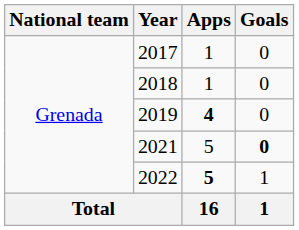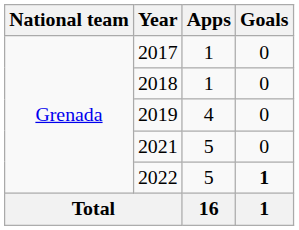(209, 114) bold -> (209, 114) normal
(264, 146) bold -> (264, 146) normal
(209, 177) bold -> (209, 177) normal
(264, 177) normal -> (264, 177) bold
